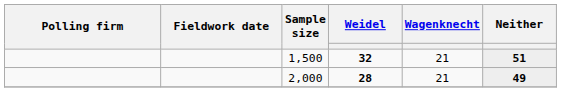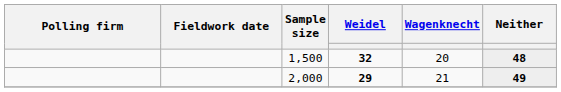(442, 58) 21 -> (442, 58) 20
(519, 58) 51 -> (519, 58) 48
(365, 77) 28 -> (365, 77) 29
